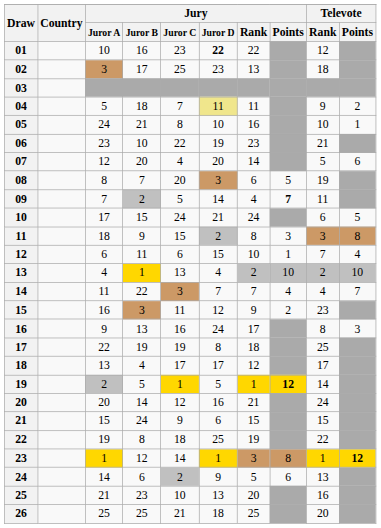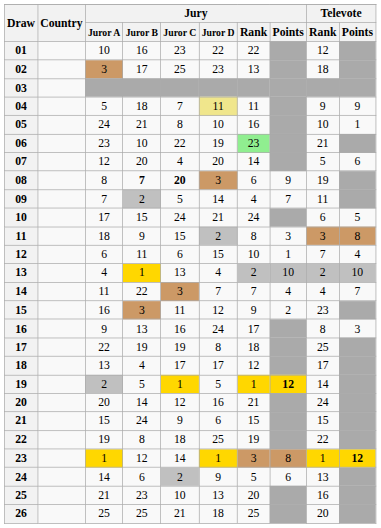(218, 50) bold -> (218, 50) normal
(357, 106) 2 -> (357, 106) 9
(254, 143) no background -> (254, 143) lightgreen background
(142, 180) normal -> (142, 180) bold
(180, 180) normal -> (180, 180) bold
(288, 180) 5 -> (288, 180) 9
(288, 198) bold -> (288, 198) normal
